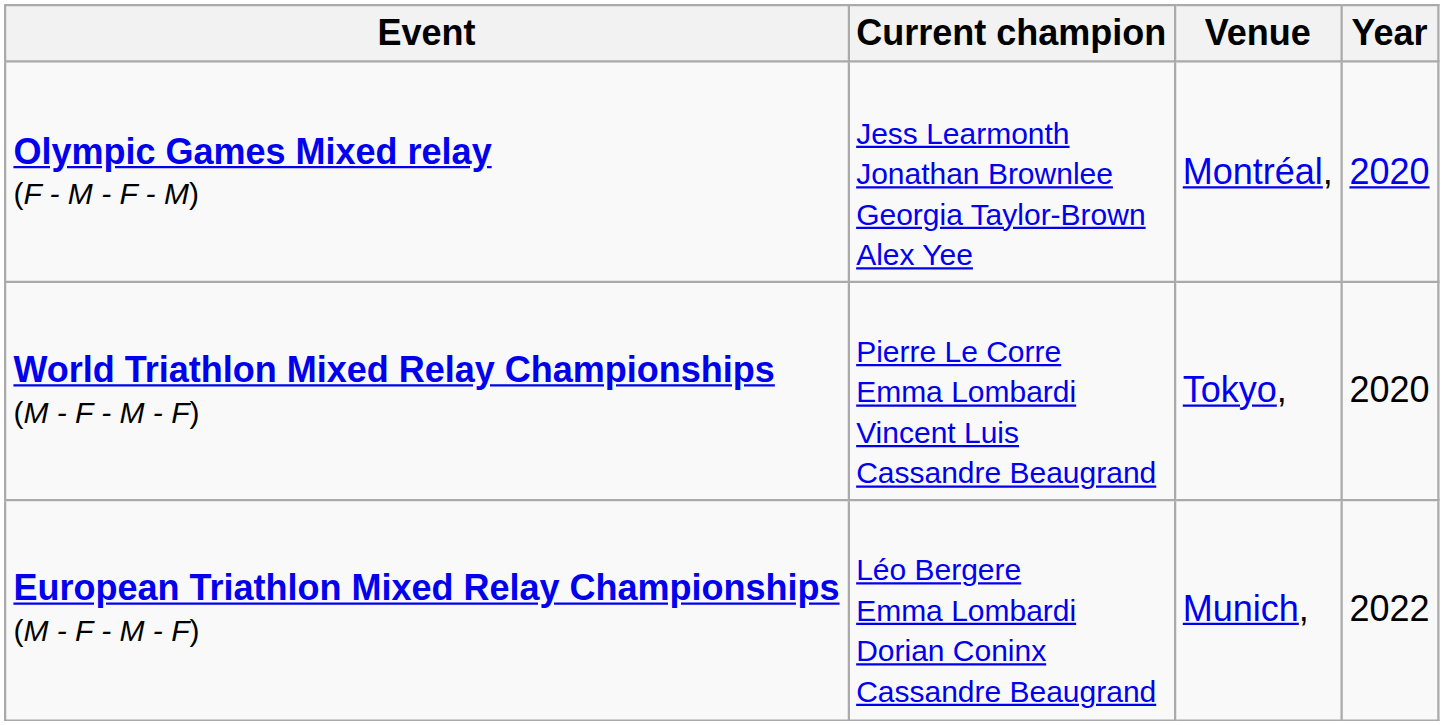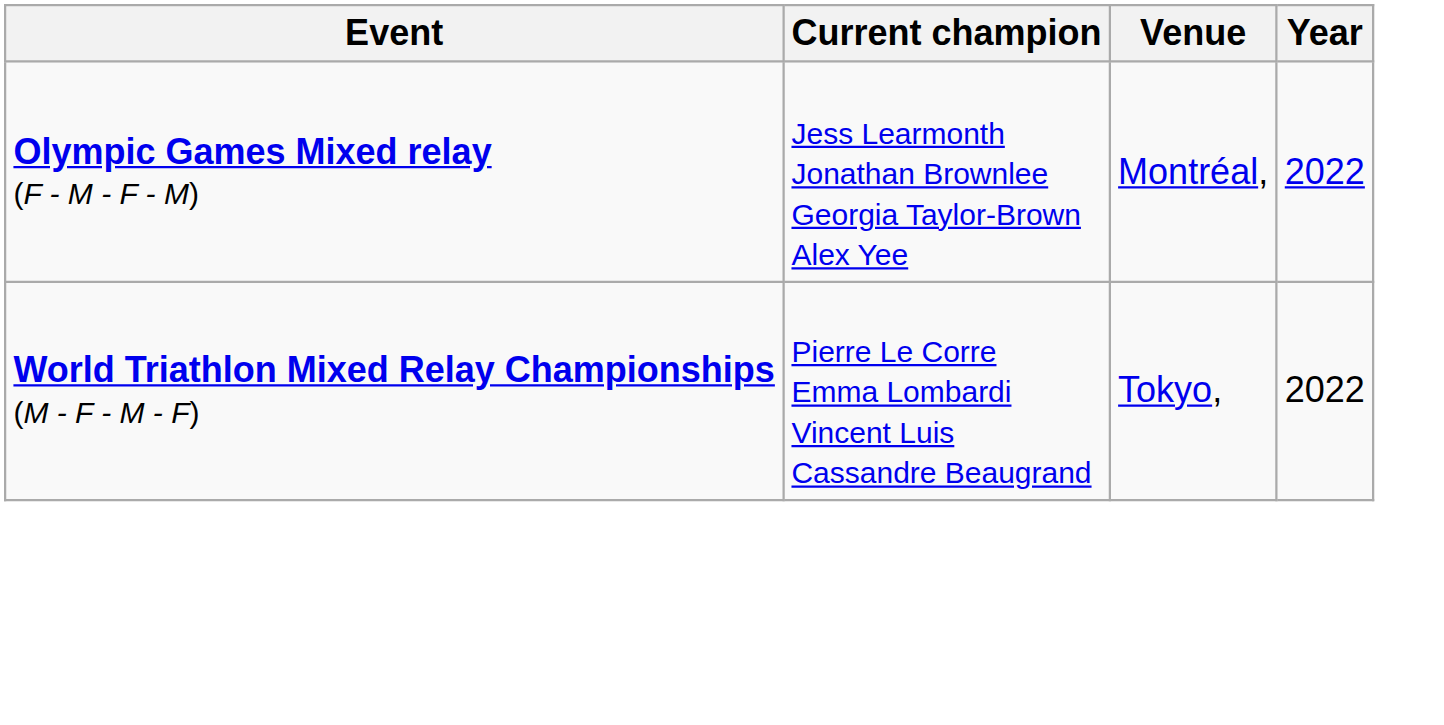(1390, 171) 2020 -> (1325, 171) 2022
(1390, 390) 2020 -> (1325, 390) 2022
- row: (426, 609)
